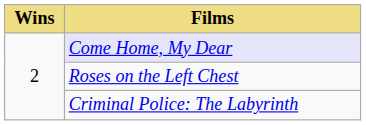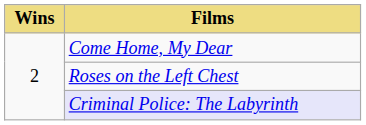(151, 47) lavender background -> (151, 47) no background
(183, 104) no background -> (183, 104) lavender background
